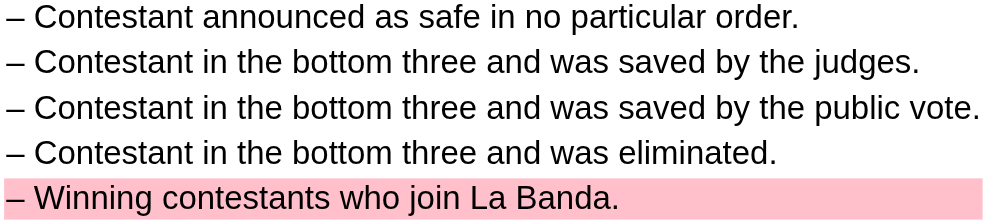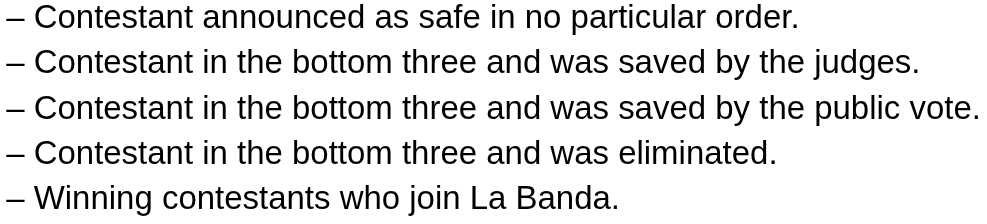(313, 198) pink background -> (313, 198) no background
